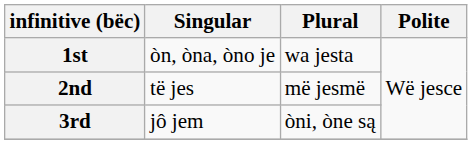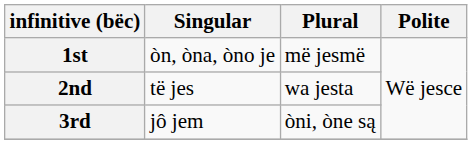(319, 54) wa jesta -> (325, 54) më jesmë
(325, 88) më jesmë -> (319, 88) wa jesta
